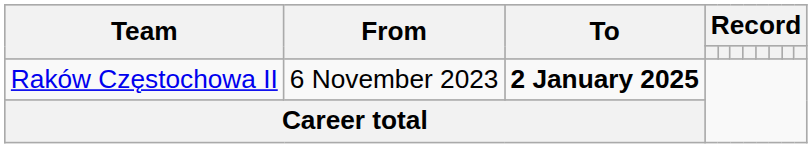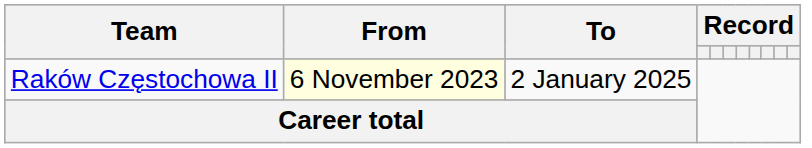(394, 79) no background -> (394, 79) lightyellow background
(605, 79) bold -> (601, 79) normal
